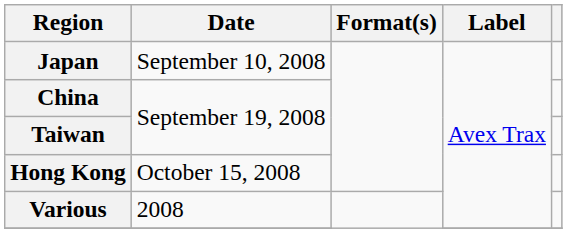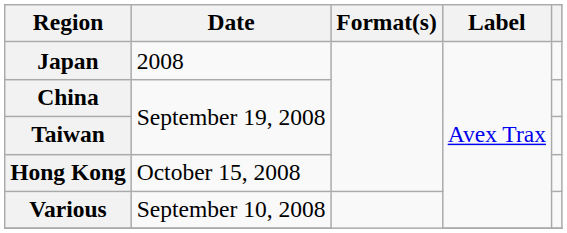(231, 60) September 10, 2008 -> (160, 60) 2008
(160, 209) 2008 -> (231, 209) September 10, 2008
